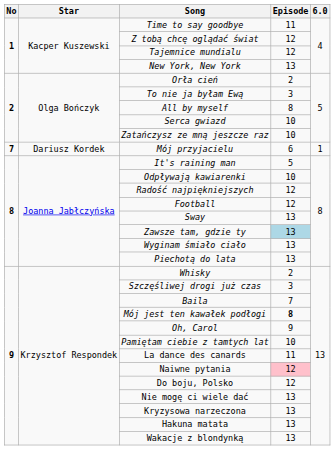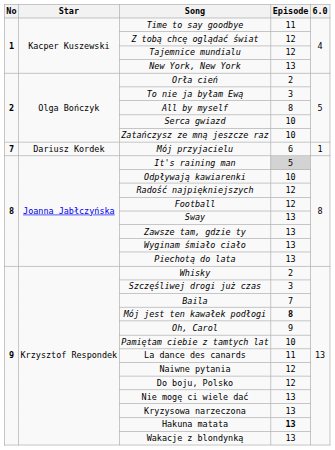(291, 163) no background -> (291, 163) lightgrey background
(291, 232) lightblue background -> (291, 232) no background
(291, 369) pink background -> (291, 369) no background
(291, 424) normal -> (291, 424) bold
